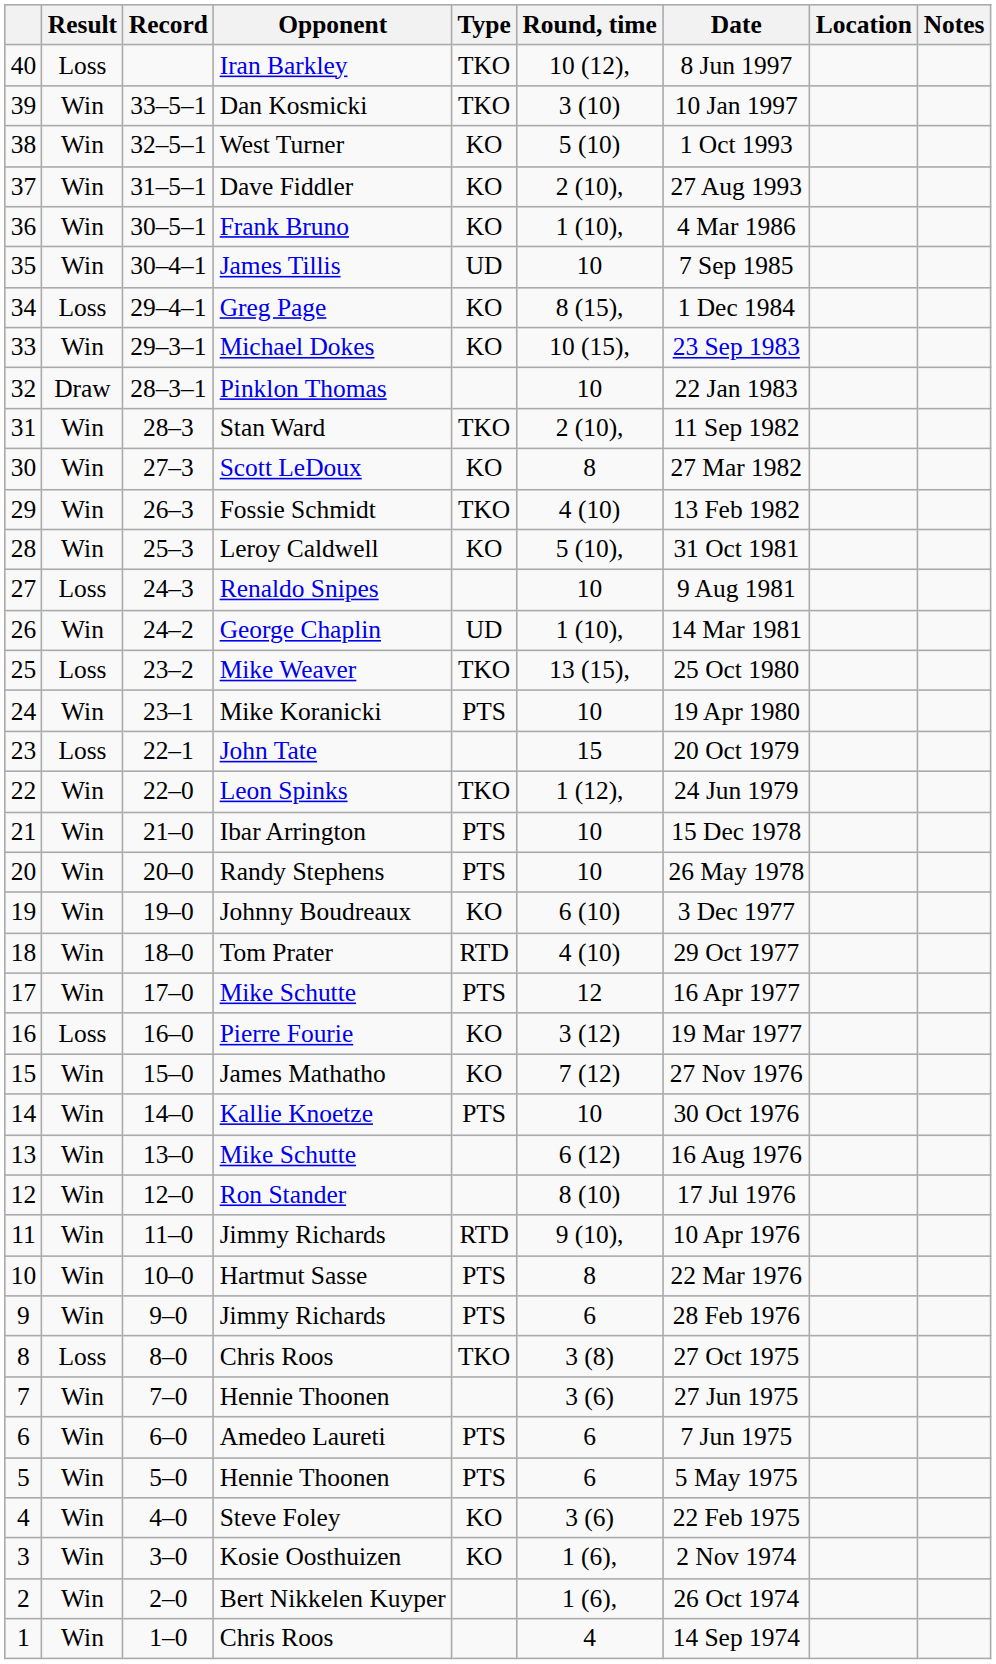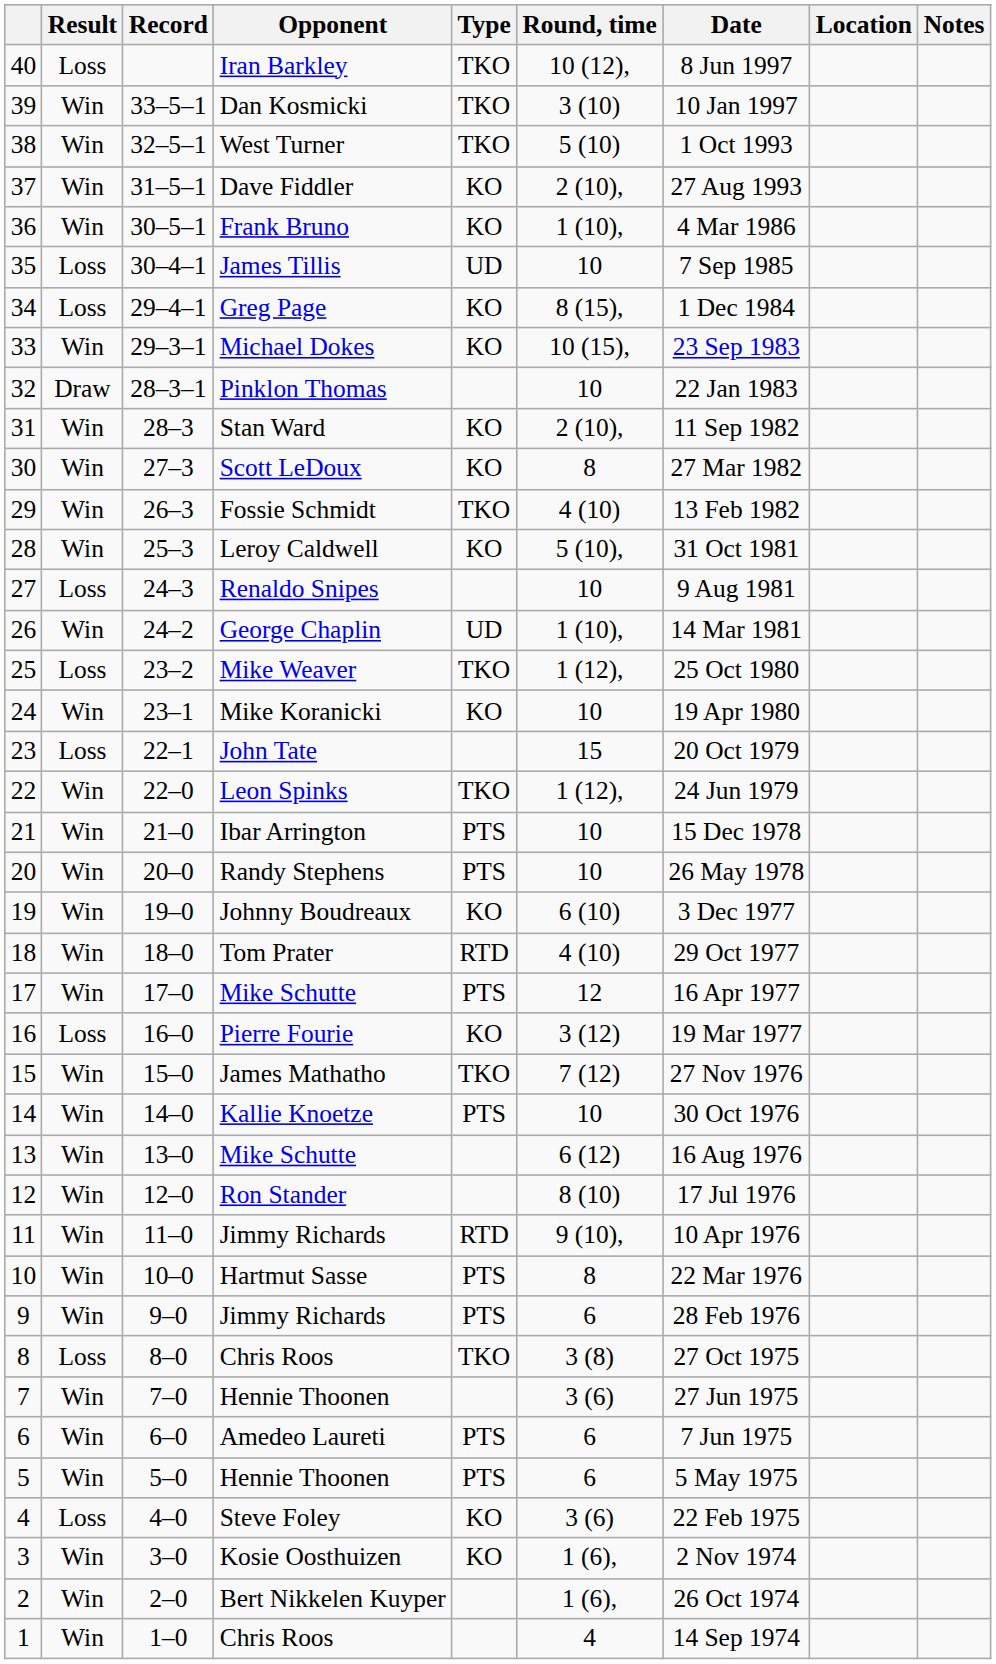(484, 145) KO -> (484, 145) TKO
(82, 266) Win -> (82, 266) Loss
(484, 428) TKO -> (484, 428) KO
(590, 670) 13 (15), -> (590, 670) 1 (12),
(484, 710) PTS -> (484, 710) KO
(484, 1073) KO -> (484, 1073) TKO
(82, 1517) Win -> (82, 1517) Loss
